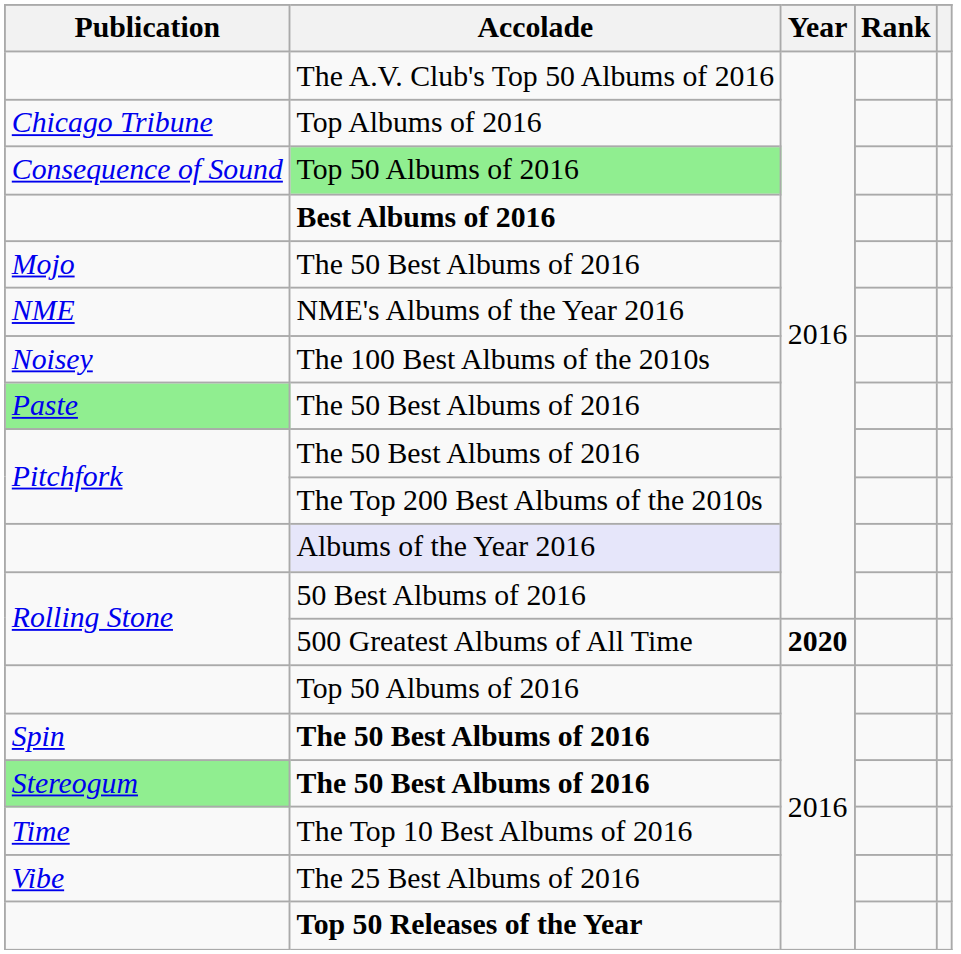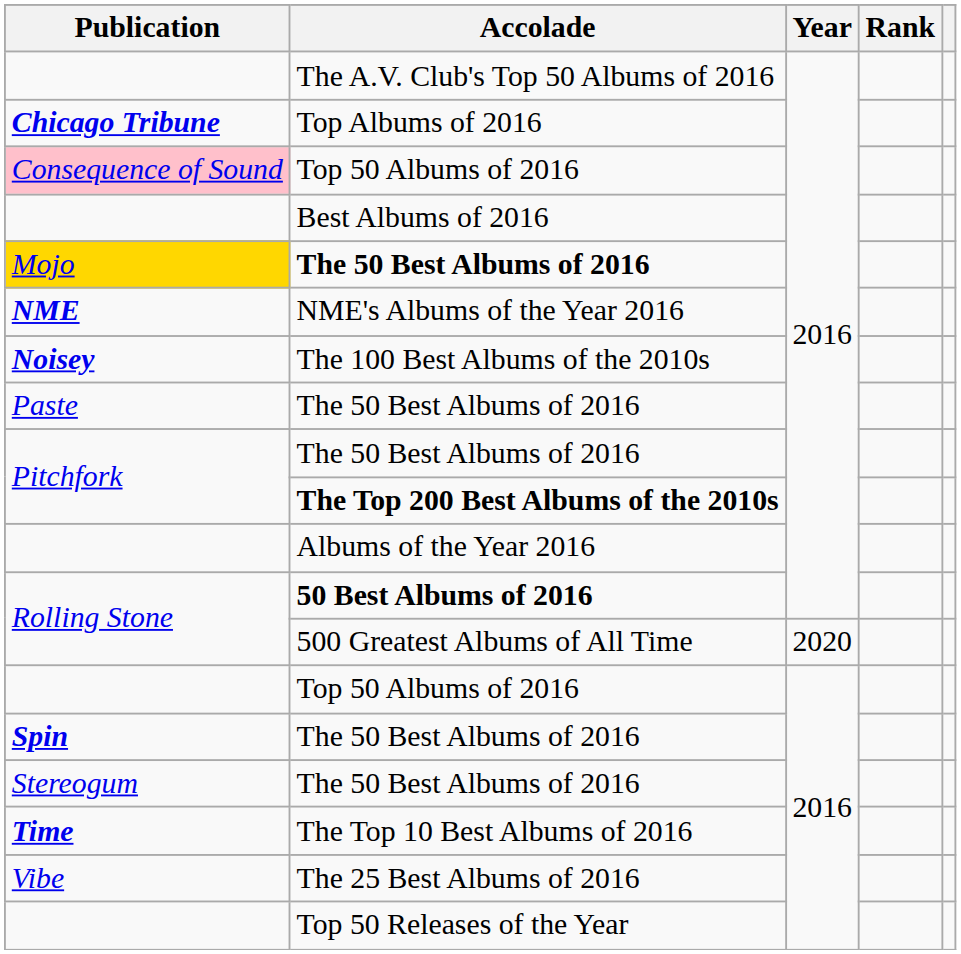(112, 122) normal -> (116, 122) bold
(147, 169) no background -> (147, 169) pink background
(438, 169) lightgreen background -> (438, 169) no background
(426, 216) bold -> (423, 216) normal
(43, 264) no background -> (43, 264) gold background
(468, 264) normal -> (473, 264) bold
(43, 311) normal -> (46, 311) bold
(52, 358) normal -> (53, 358) bold
(45, 405) lightgreen background -> (45, 405) no background
(530, 500) normal -> (538, 500) bold
(446, 547) lavender background -> (446, 547) no background
(441, 594) normal -> (445, 594) bold
(818, 641) bold -> (822, 641) normal
(38, 736) normal -> (40, 736) bold
(473, 736) bold -> (468, 736) normal
(75, 783) lightgreen background -> (75, 783) no background
(473, 783) bold -> (468, 783) normal
(41, 830) normal -> (43, 830) bold
(469, 924) bold -> (463, 924) normal
